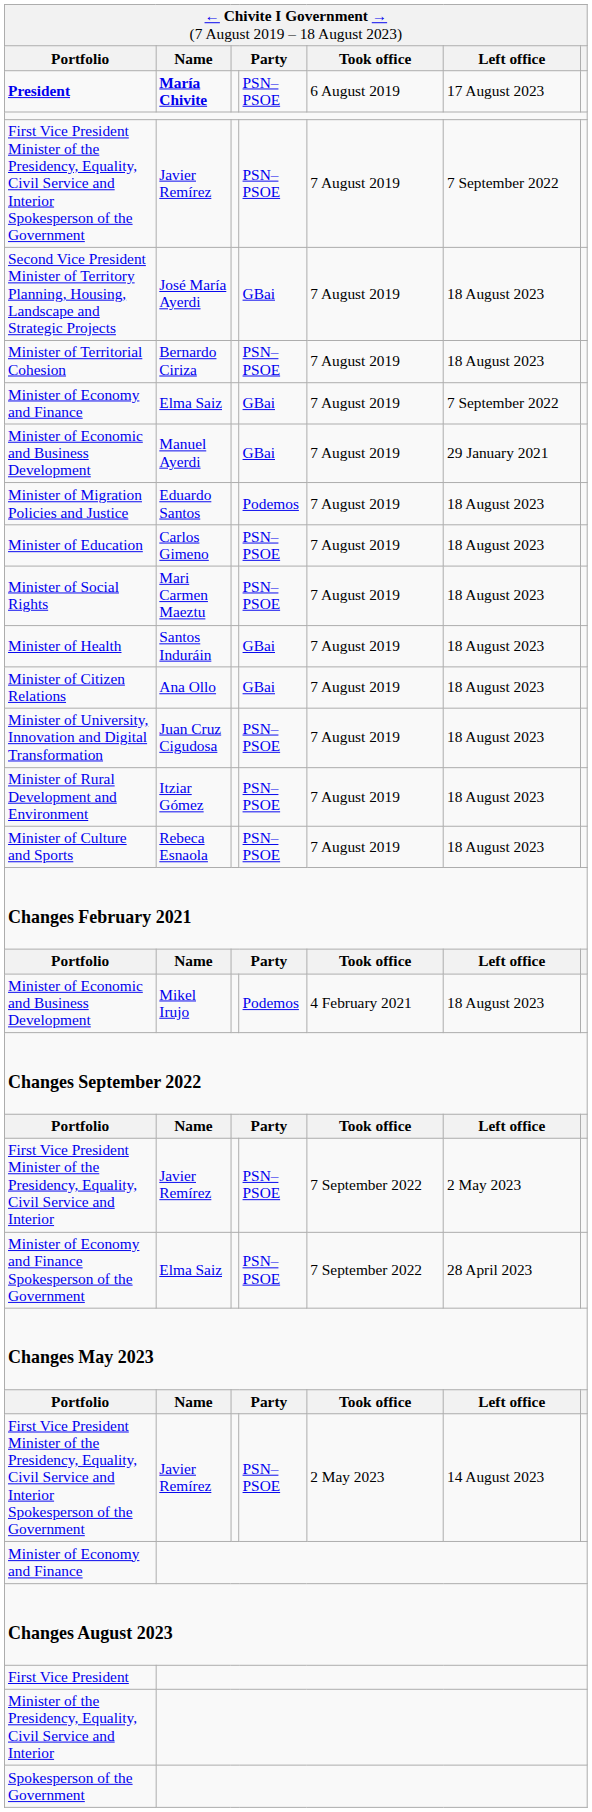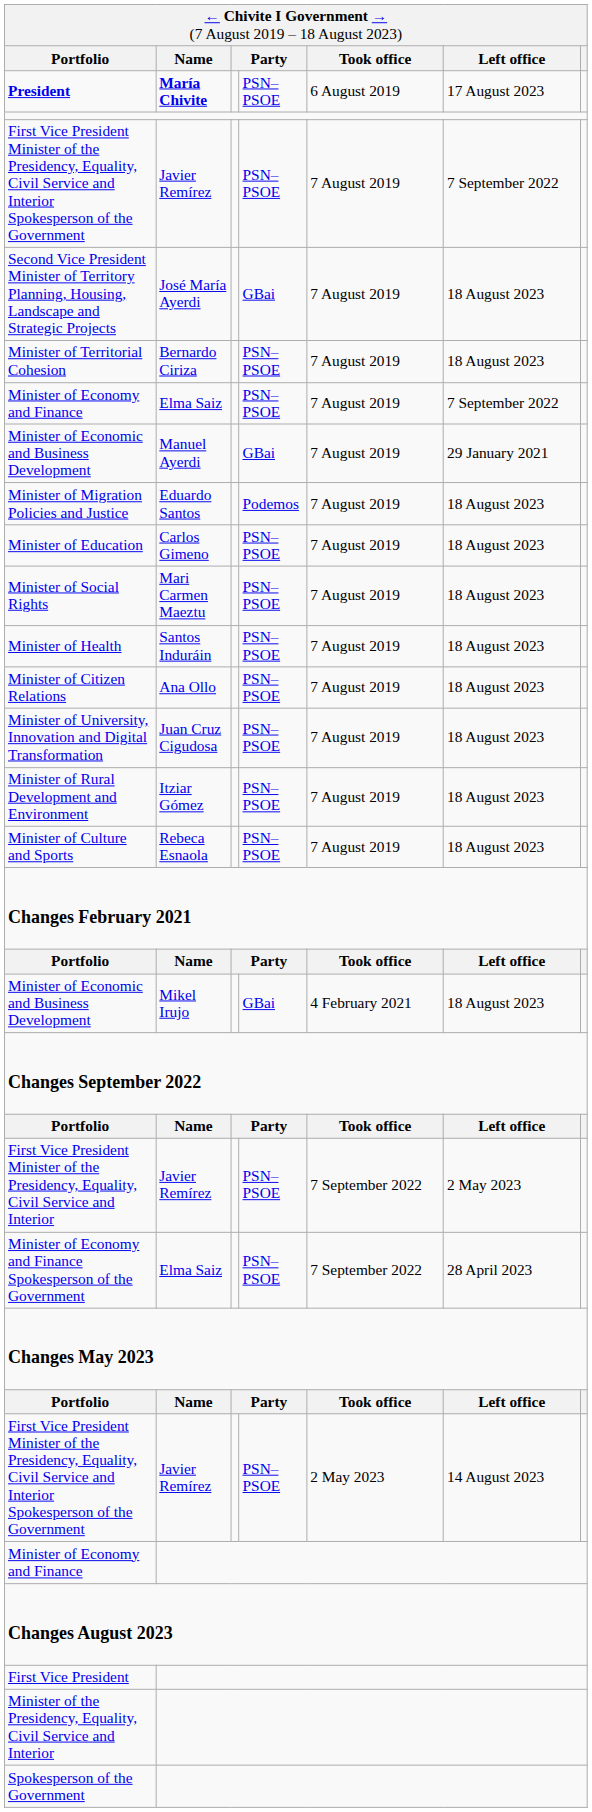(259, 403) GBai -> (261, 403) PSN–PSOE
(259, 645) GBai -> (261, 645) PSN–PSOE
(259, 687) GBai -> (261, 687) PSN–PSOE
(271, 1003) Podemos -> (259, 1003) GBai
